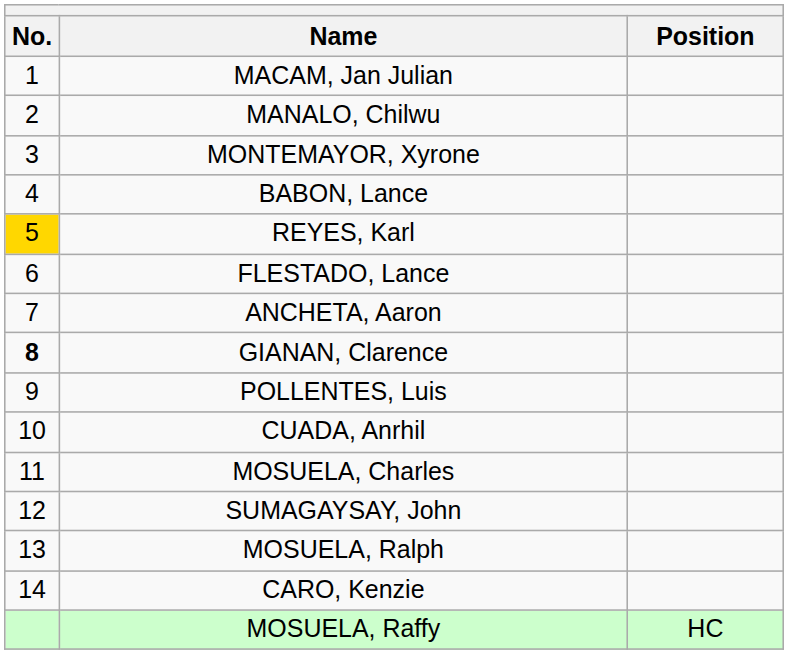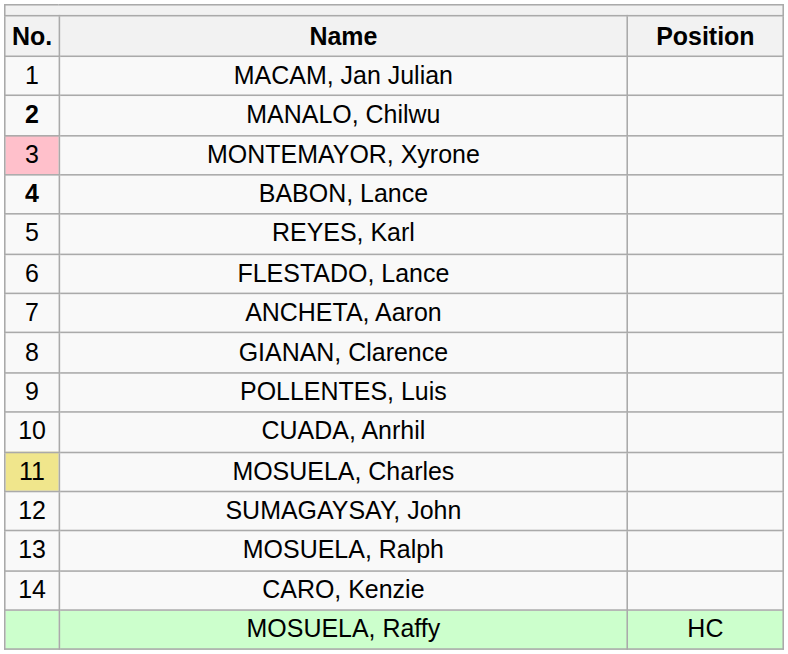(32, 114) normal -> (32, 114) bold
(32, 154) no background -> (32, 154) pink background
(32, 194) normal -> (32, 194) bold
(32, 233) gold background -> (32, 233) no background
(32, 352) bold -> (32, 352) normal
(32, 471) no background -> (32, 471) khaki background
